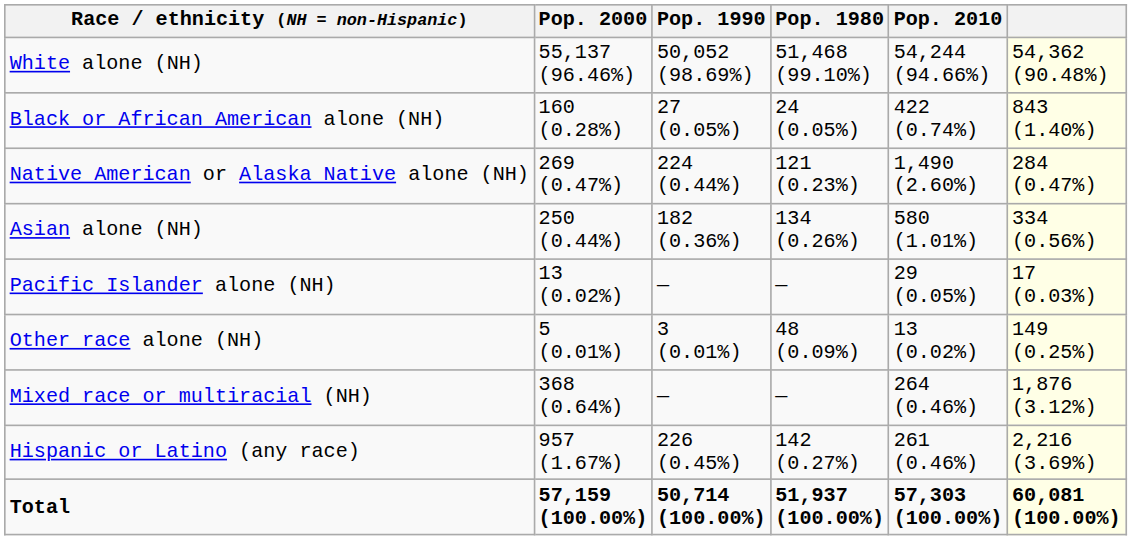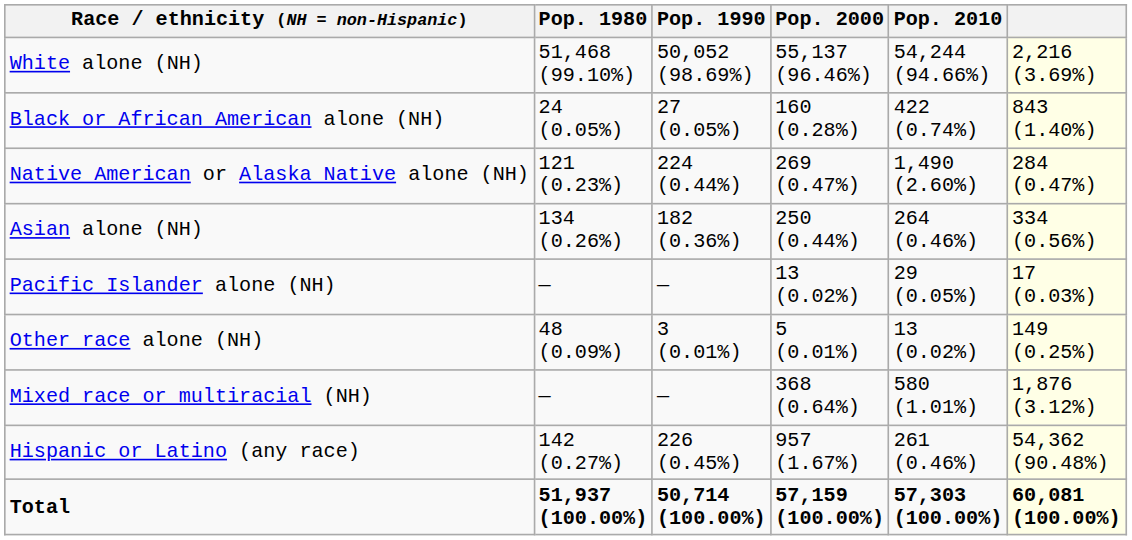columns swapped: (830, 21) <-> (593, 21)
(1060, 65) 54,362 (90.48%) -> (1054, 65) 2,216 (3.69%)
(936, 231) 580 (1.01%) -> (936, 231) 264 (0.46%)
(936, 397) 264 (0.46%) -> (936, 397) 580 (1.01%)
(1054, 453) 2,216 (3.69%) -> (1060, 453) 54,362 (90.48%)
